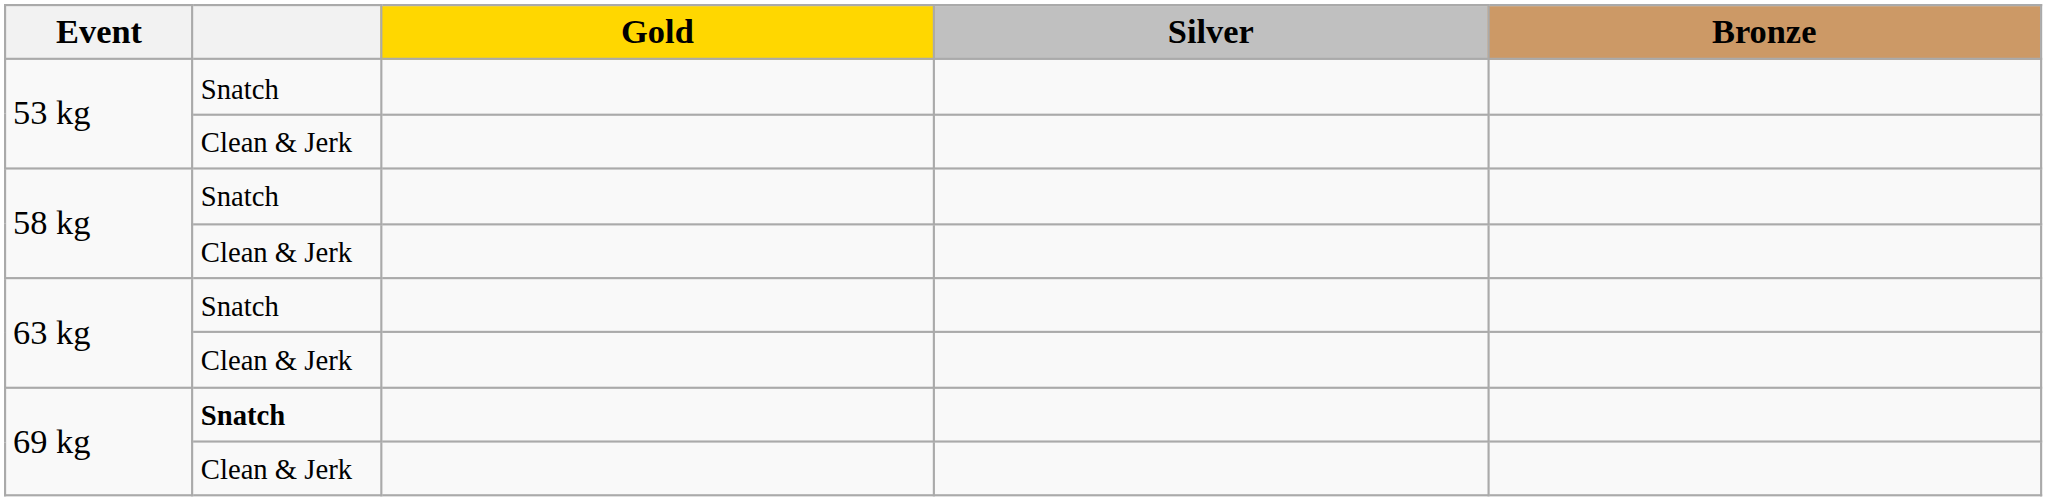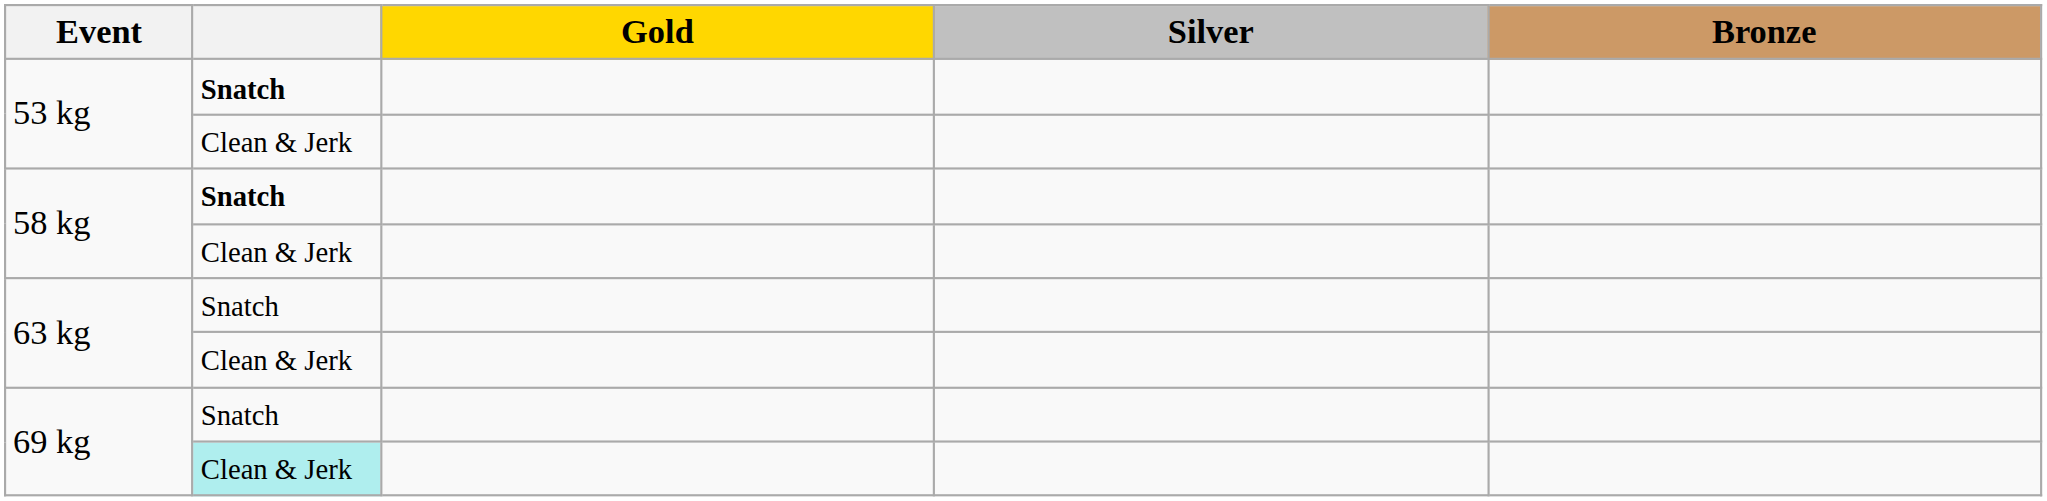(240, 88) normal -> (243, 86) bold
(240, 197) normal -> (243, 195) bold
(243, 413) bold -> (240, 415) normal
(276, 470) no background -> (276, 470) paleturquoise background
